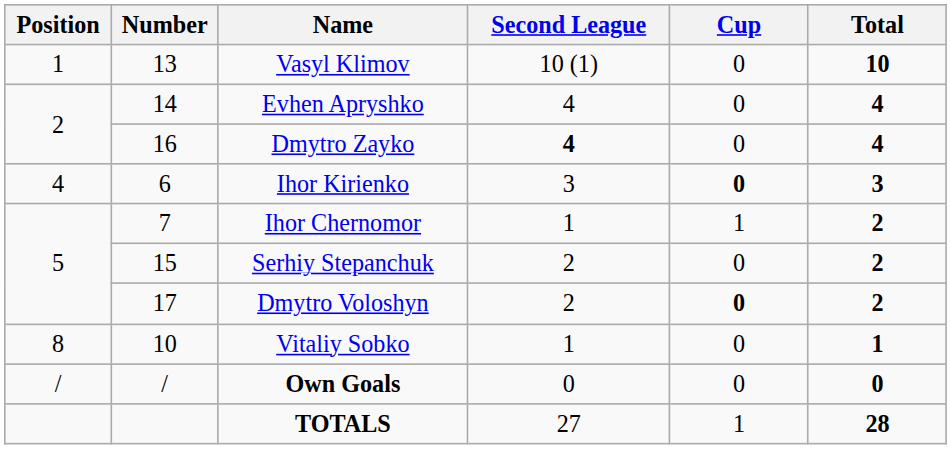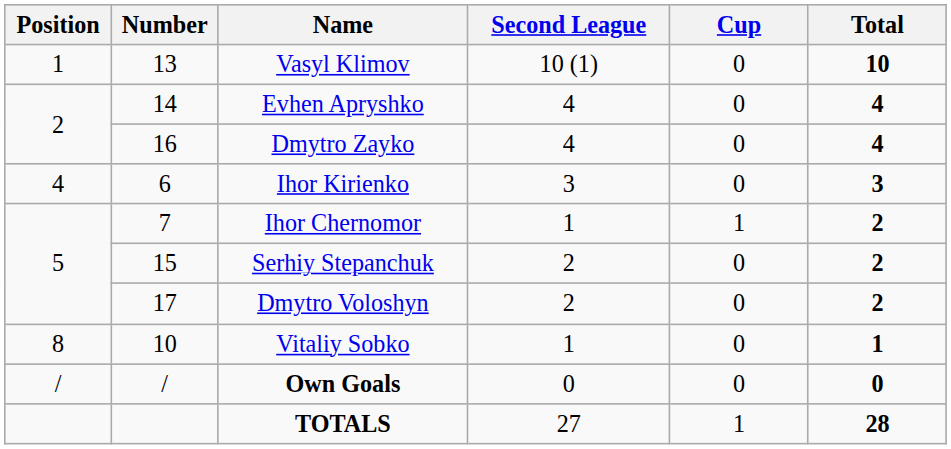(569, 144) bold -> (569, 144) normal
(739, 184) bold -> (739, 184) normal
(739, 303) bold -> (739, 303) normal
